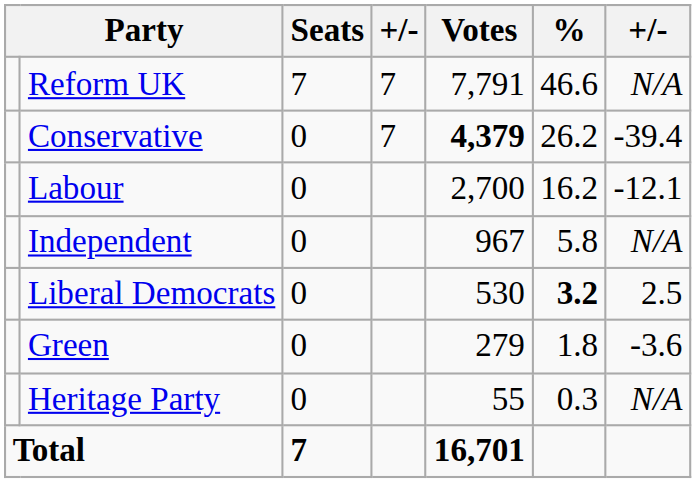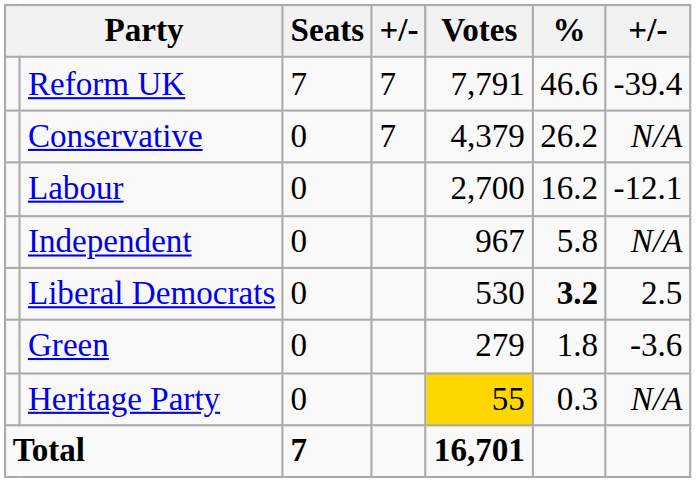(657, 83) N/A -> (648, 83) -39.4
(488, 135) bold -> (488, 135) normal
(648, 135) -39.4 -> (657, 135) N/A
(508, 398) no background -> (508, 398) gold background
